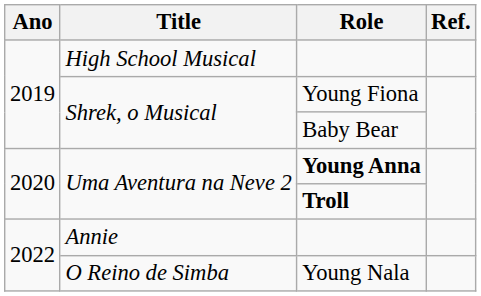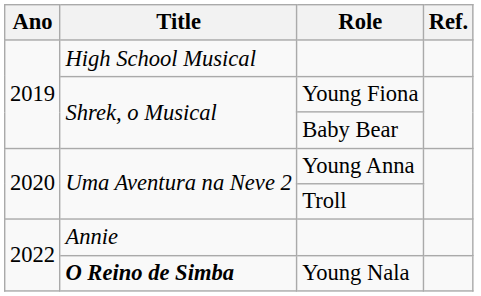(361, 165) bold -> (358, 165) normal
(326, 201) bold -> (324, 201) normal
(147, 272) normal -> (150, 272) bold
